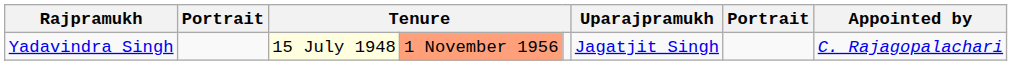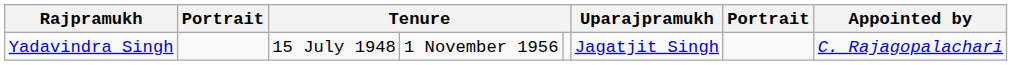(334, 47) lightyellow background -> (334, 47) no background
(481, 47) lightsalmon background -> (481, 47) no background
